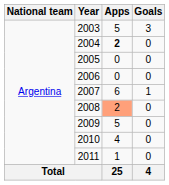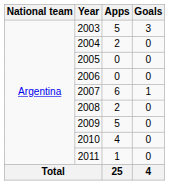(117, 44) bold -> (117, 44) normal
(117, 108) lightsalmon background -> (117, 108) no background
